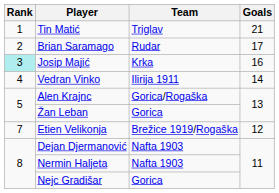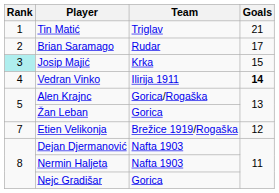(257, 63) 16 -> (257, 63) 15
(257, 79) normal -> (257, 79) bold
